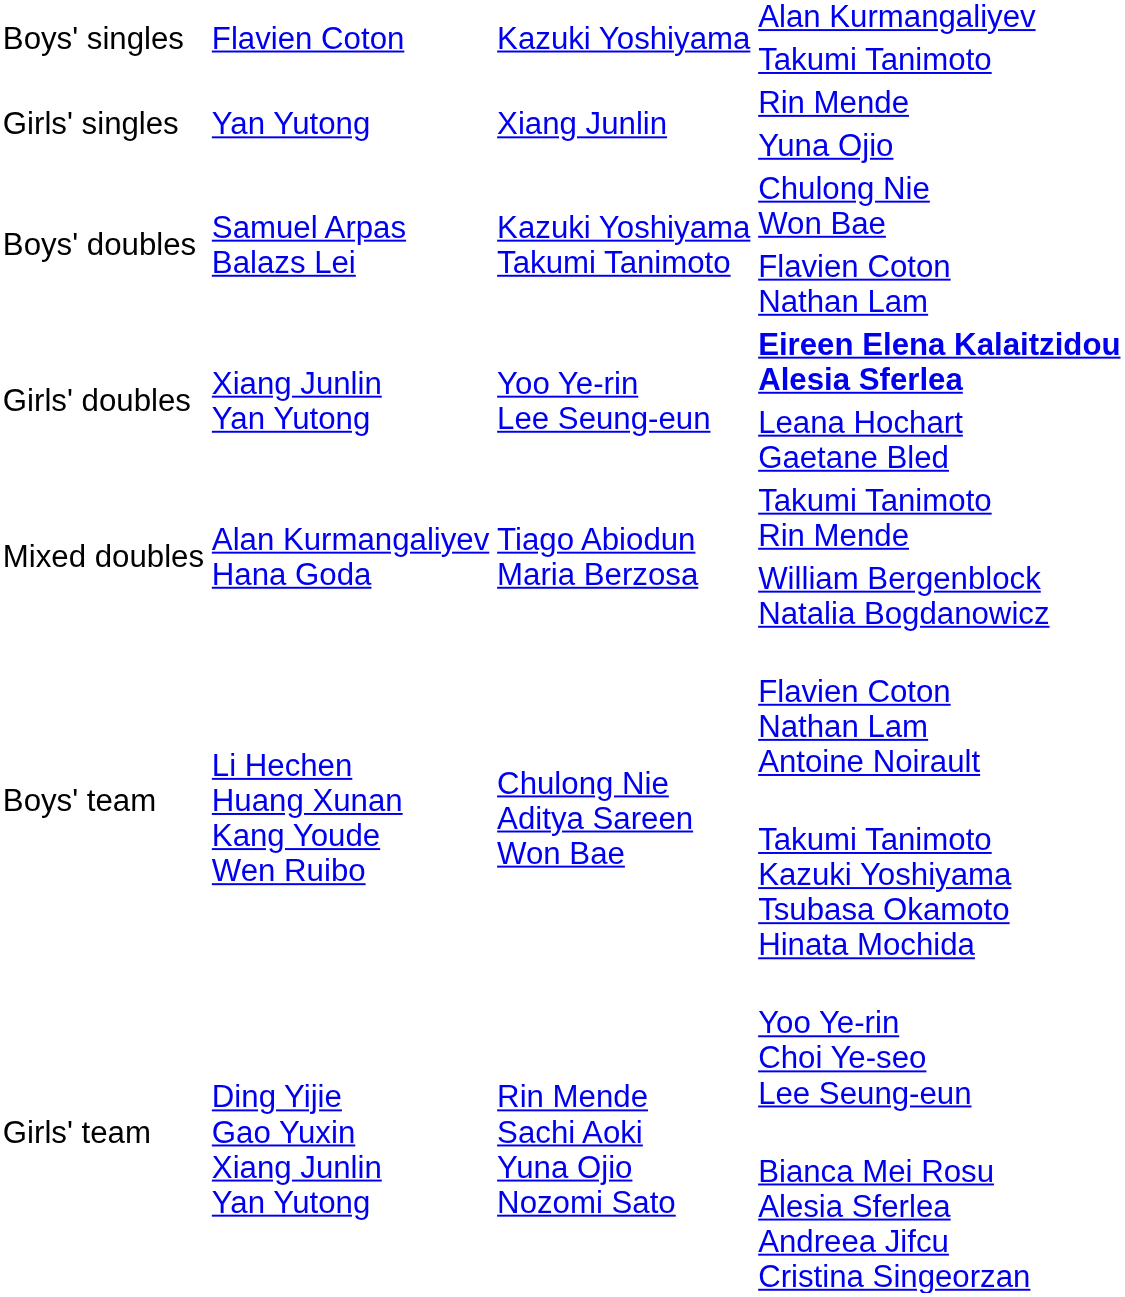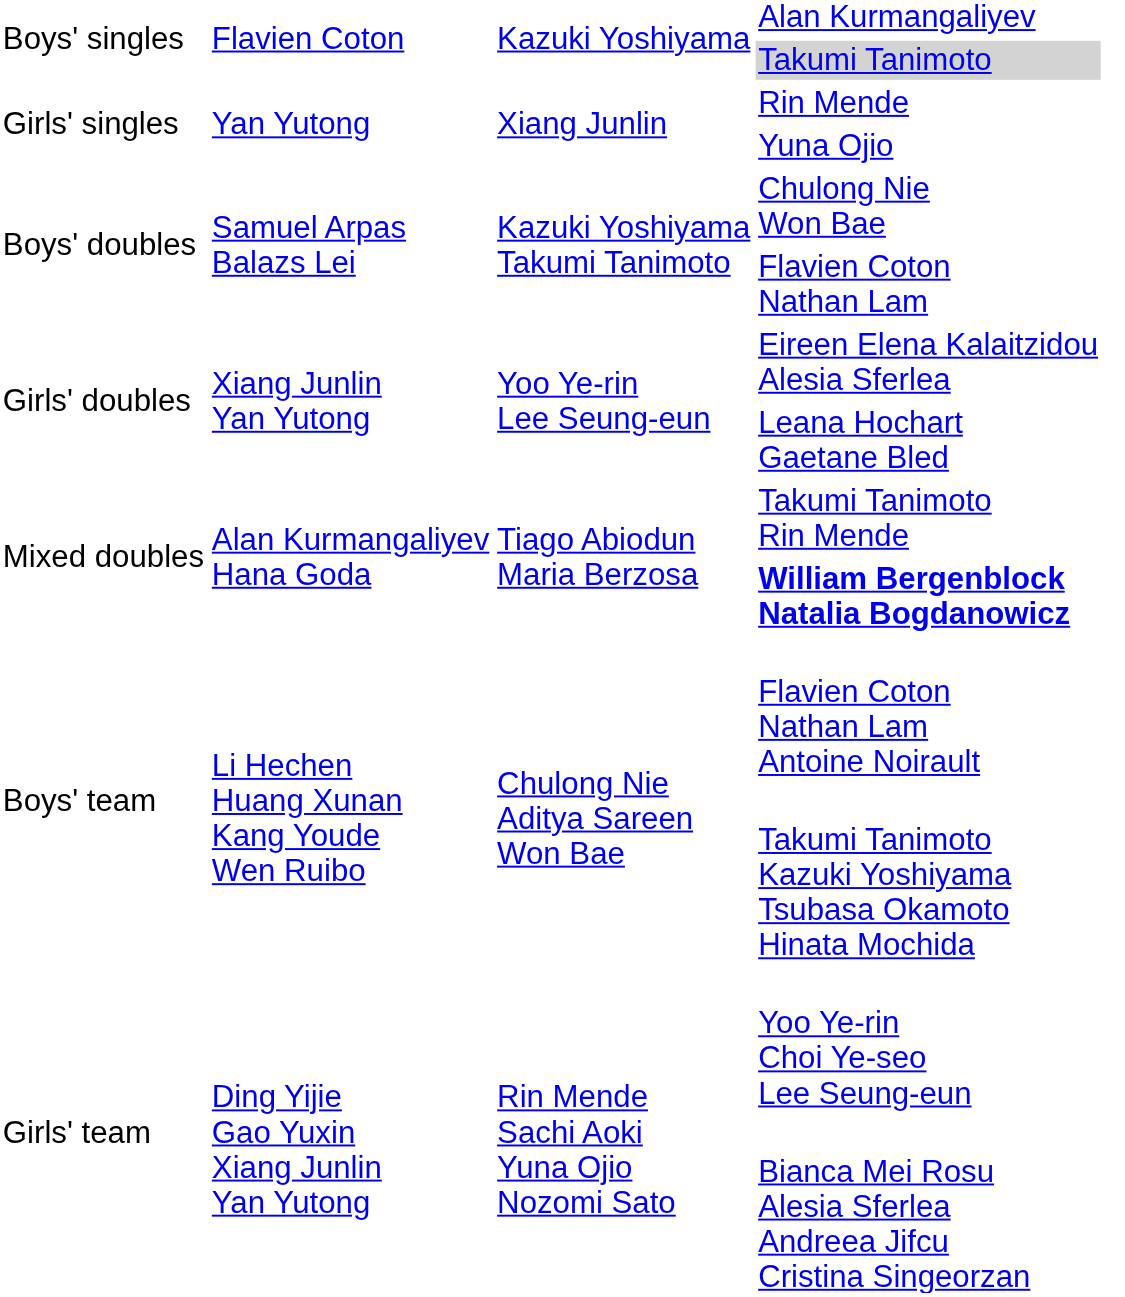(875, 59) no background -> (875, 59) lightgrey background
(939, 362) bold -> (928, 362) normal
(904, 596) normal -> (914, 596) bold
